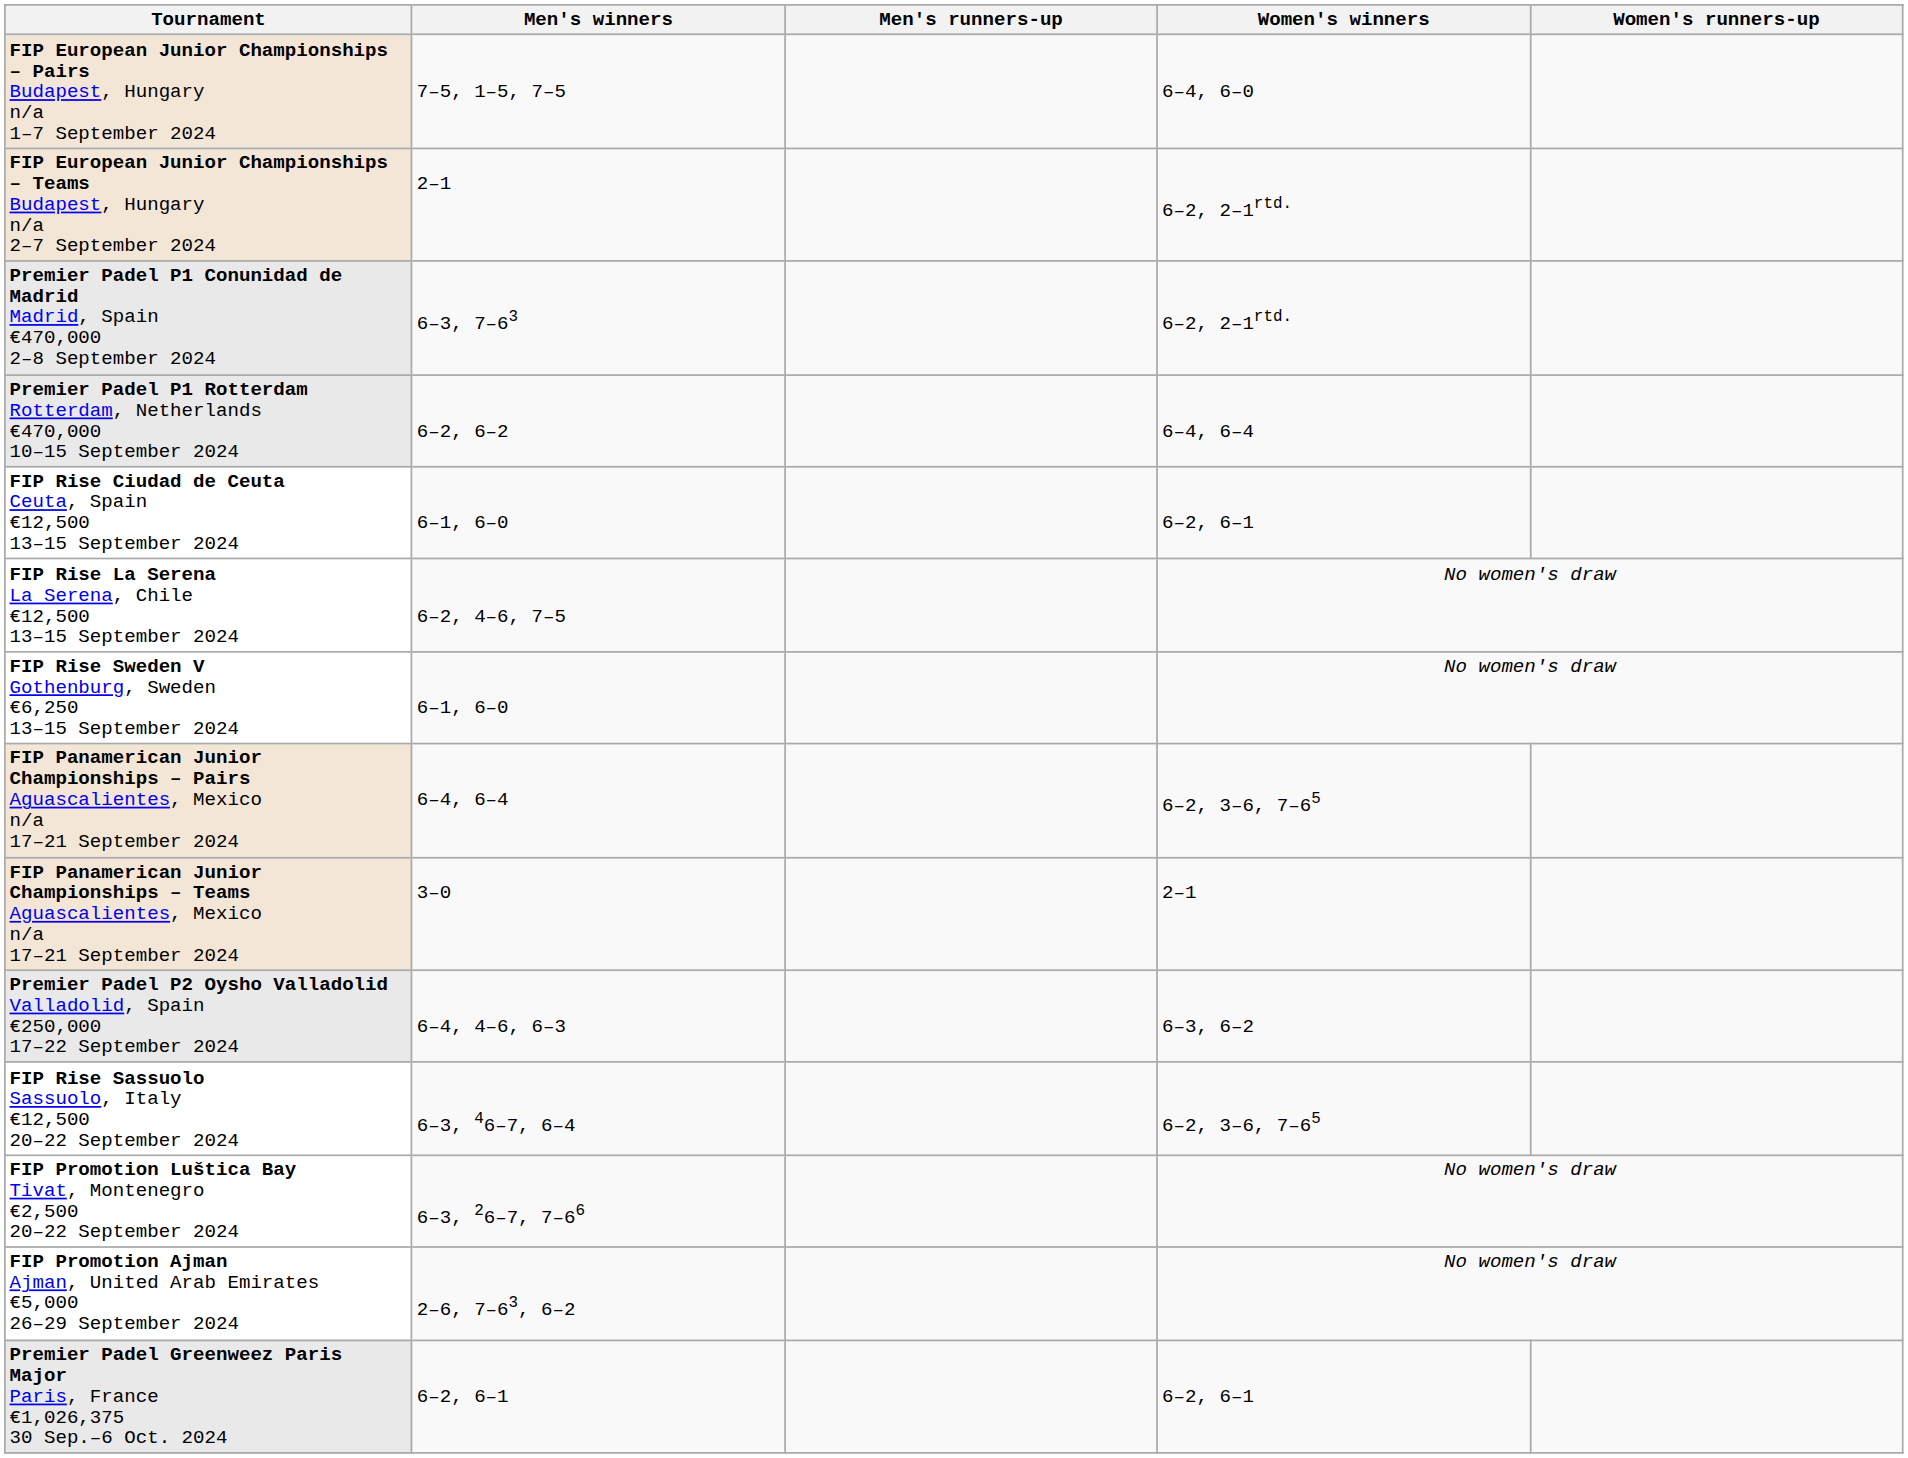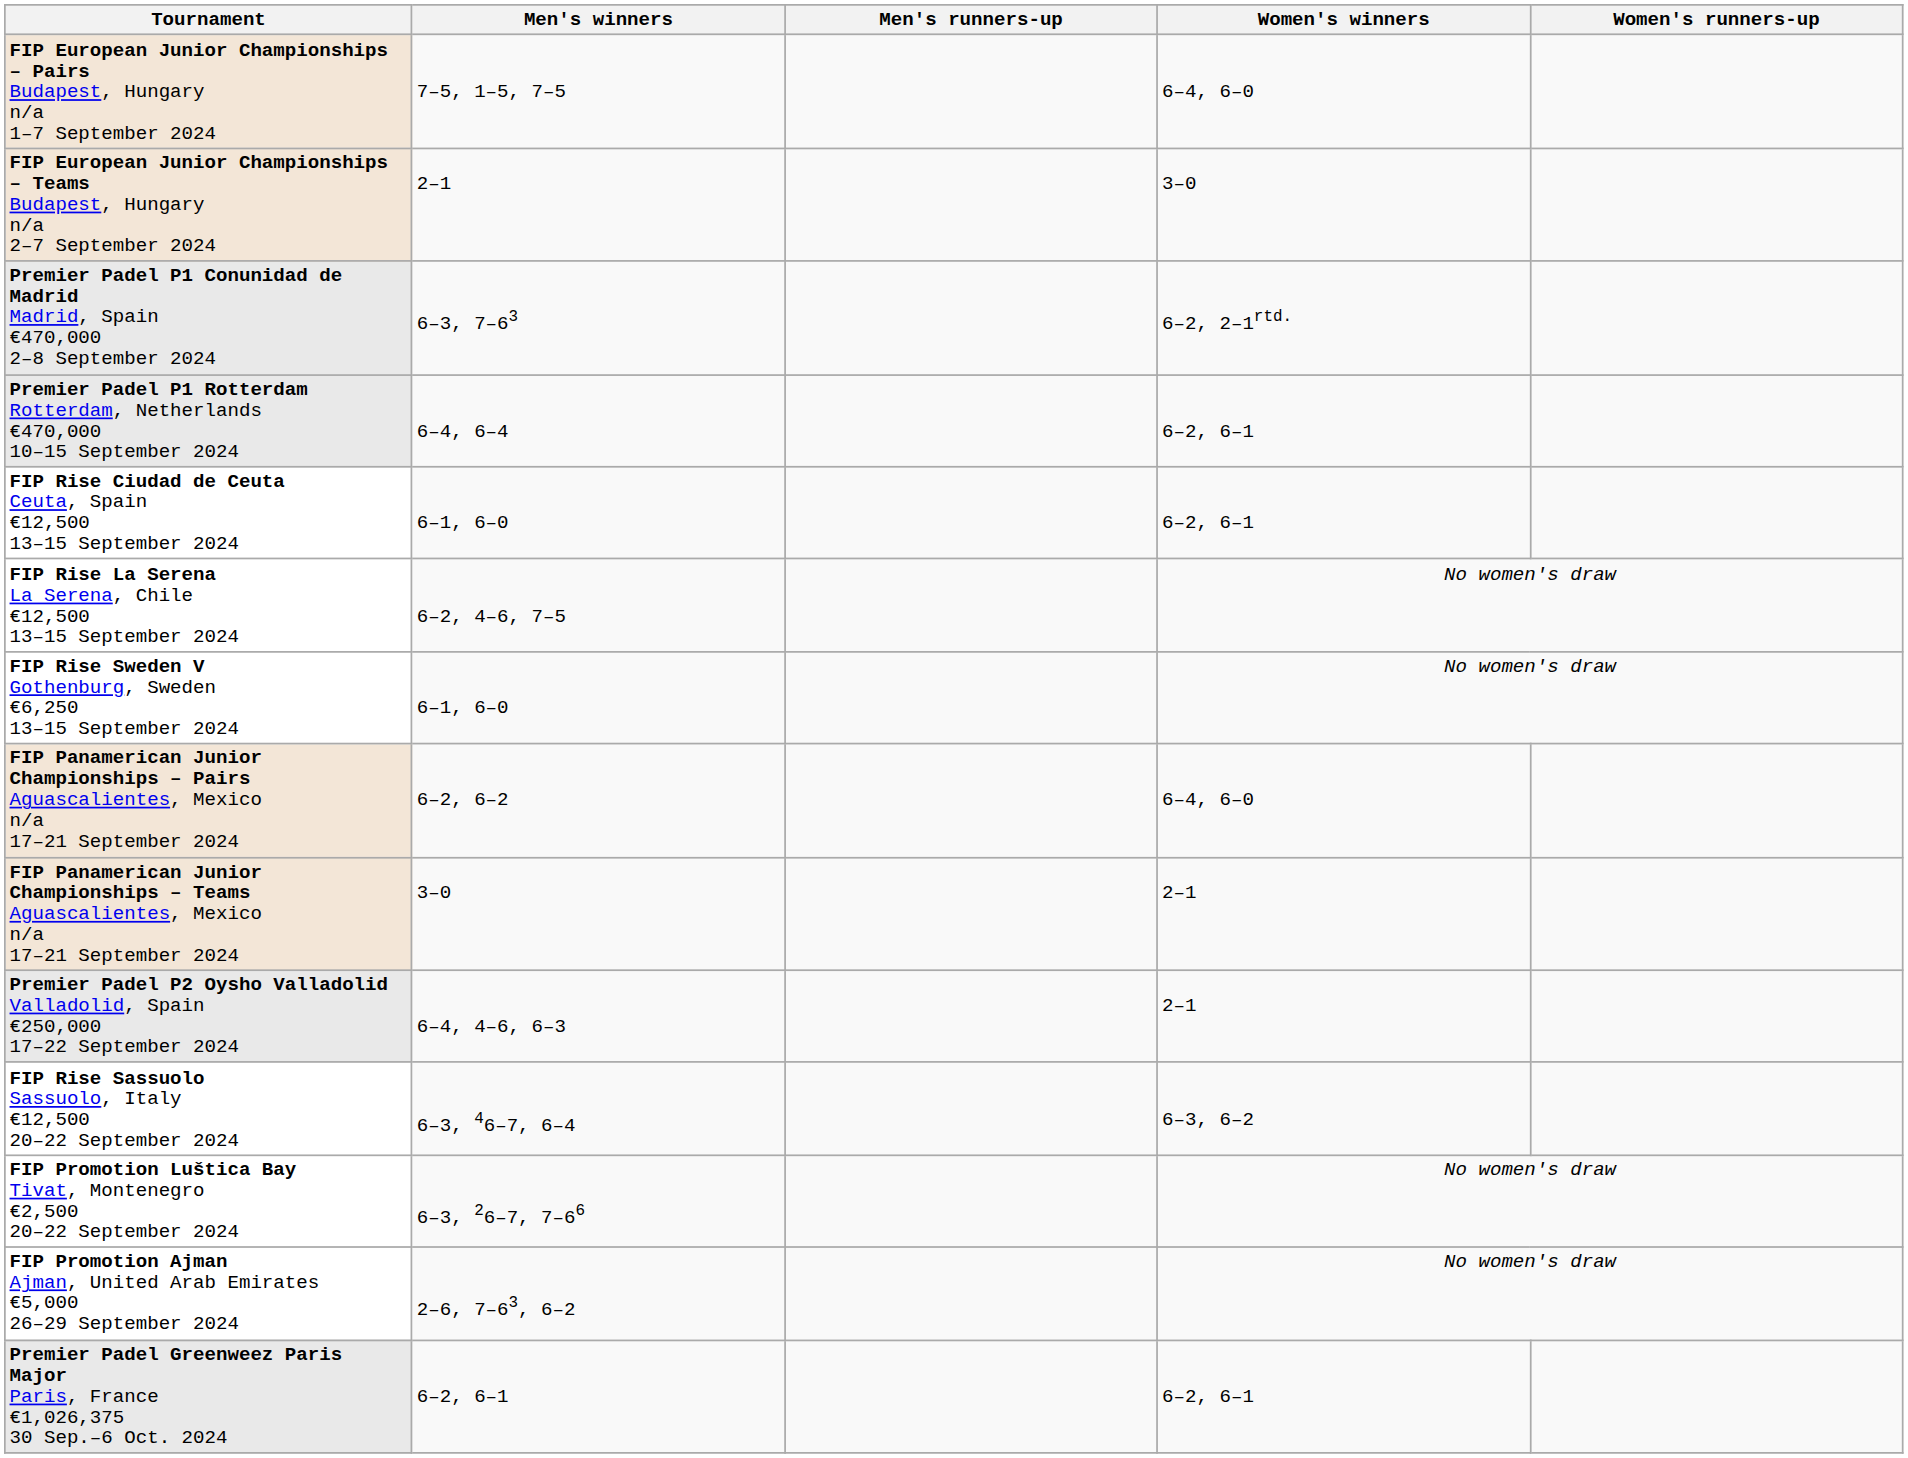(1227, 208) 6–2, 2–1rtd. -> (1179, 184) 3–0
(463, 431) 6–2, 6–2 -> (463, 431) 6–4, 6–4
(1208, 431) 6–4, 6–4 -> (1208, 431) 6–2, 6–1
(463, 801) 6–4, 6–4 -> (463, 801) 6–2, 6–2
(1241, 804) 6–2, 3–6, 7–65 -> (1208, 801) 6–4, 6–0
(1208, 1027) 6–3, 6–2 -> (1179, 1006) 2–1
(1241, 1123) 6–2, 3–6, 7–65 -> (1208, 1119) 6–3, 6–2
